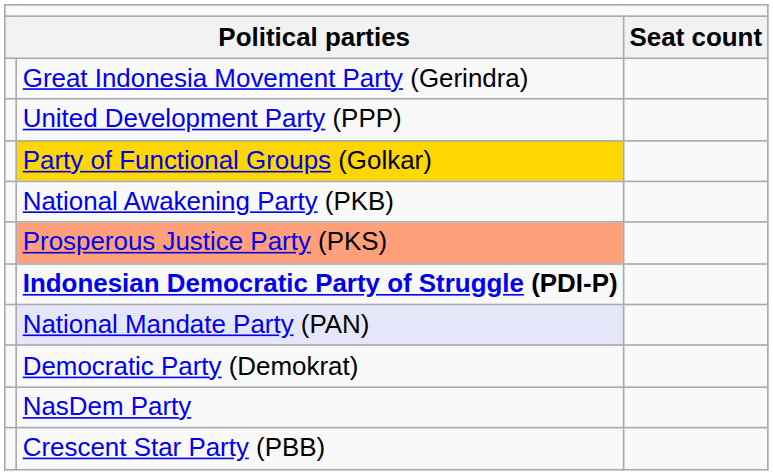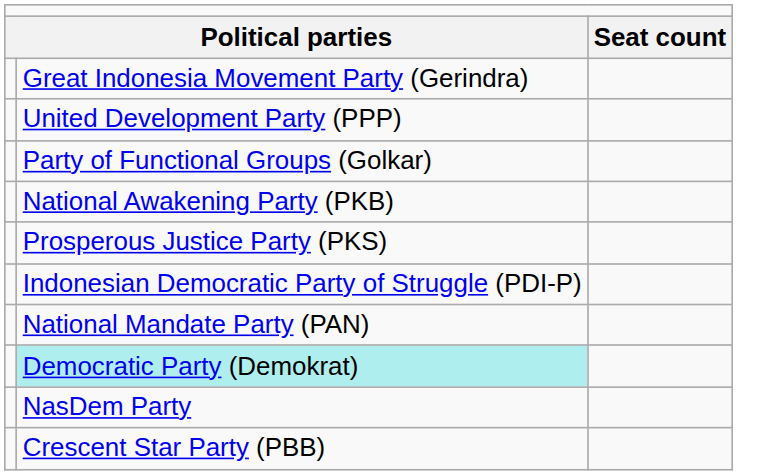(227, 160) gold background -> (227, 160) no background
(205, 242) lightsalmon background -> (205, 242) no background
(320, 283) bold -> (302, 283) normal
(196, 324) lavender background -> (196, 324) no background
(191, 365) no background -> (191, 365) paleturquoise background
